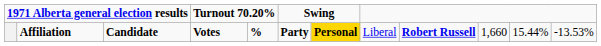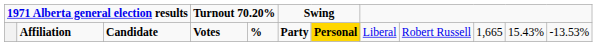(439, 32) bold -> (436, 32) normal
(494, 32) 1,660 -> (489, 32) 1,665
(531, 32) 15.44% -> (526, 32) 15.43%
